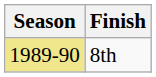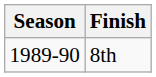(45, 54) khaki background -> (45, 54) no background
